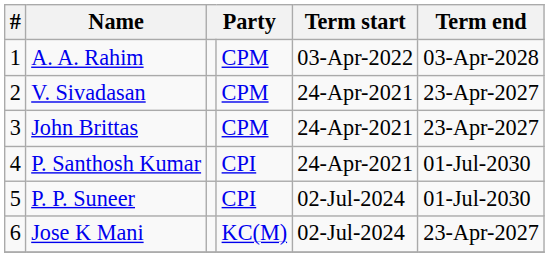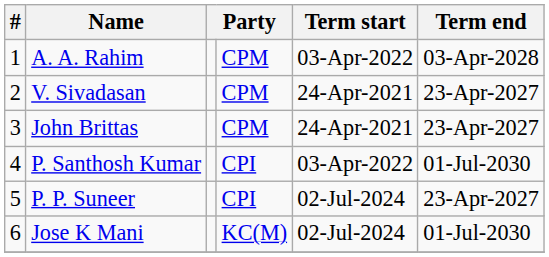(355, 163) 24-Apr-2021 -> (355, 163) 03-Apr-2022
(477, 198) 01-Jul-2030 -> (481, 198) 23-Apr-2027
(481, 233) 23-Apr-2027 -> (477, 233) 01-Jul-2030
